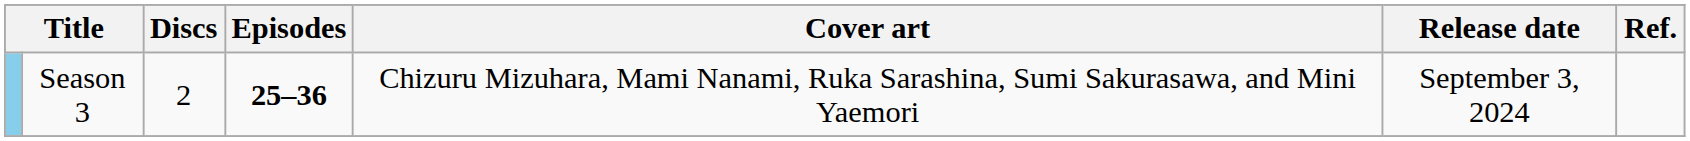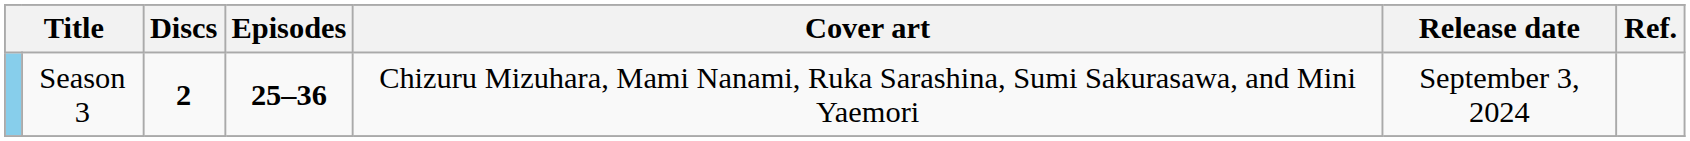(184, 93) normal -> (184, 93) bold
